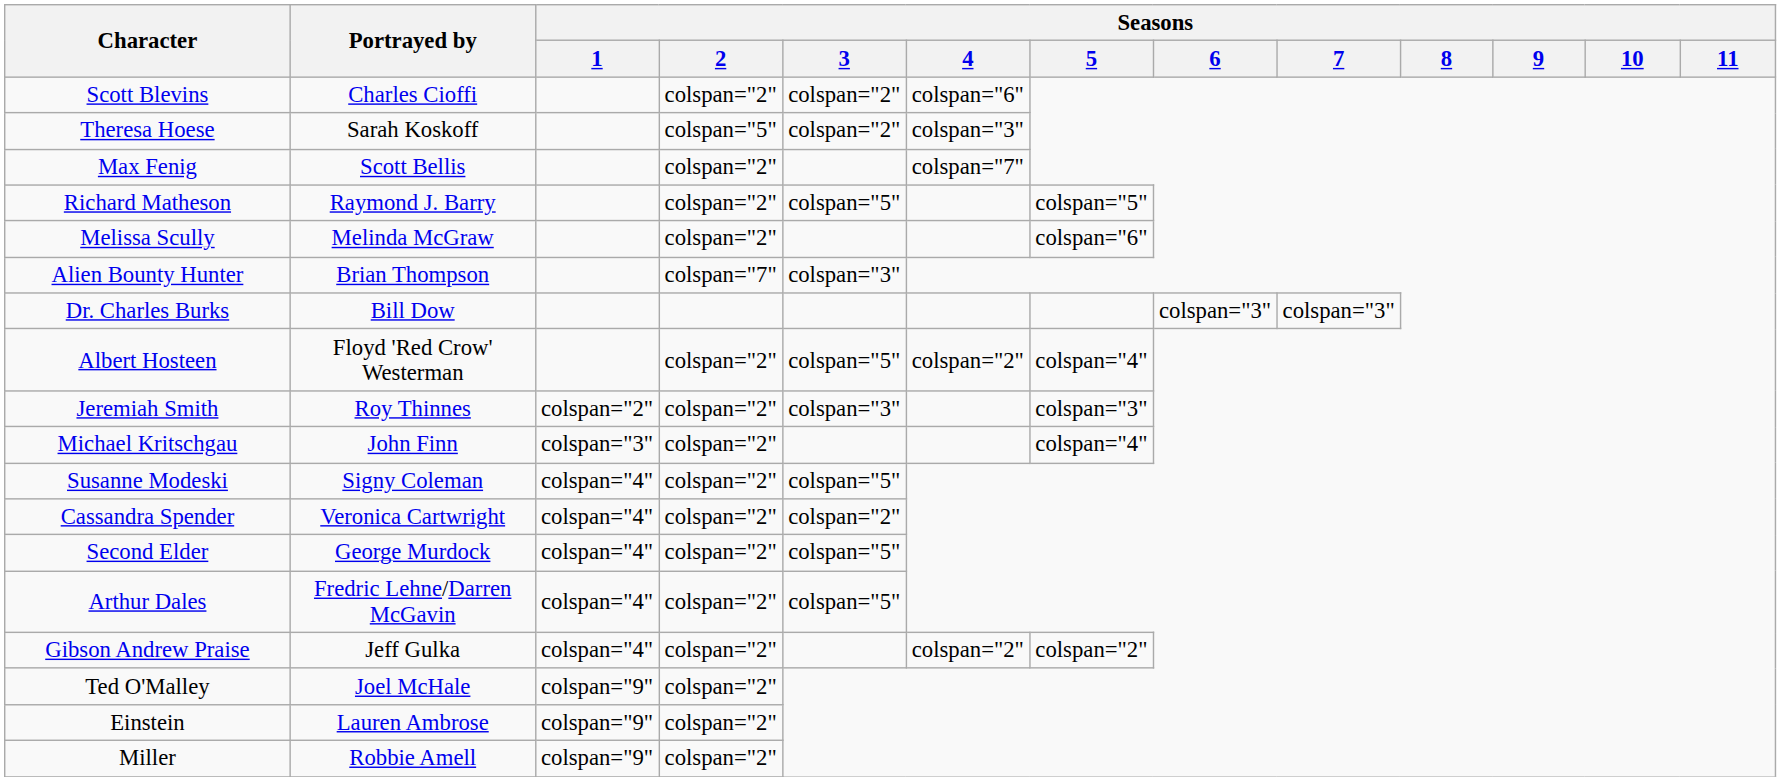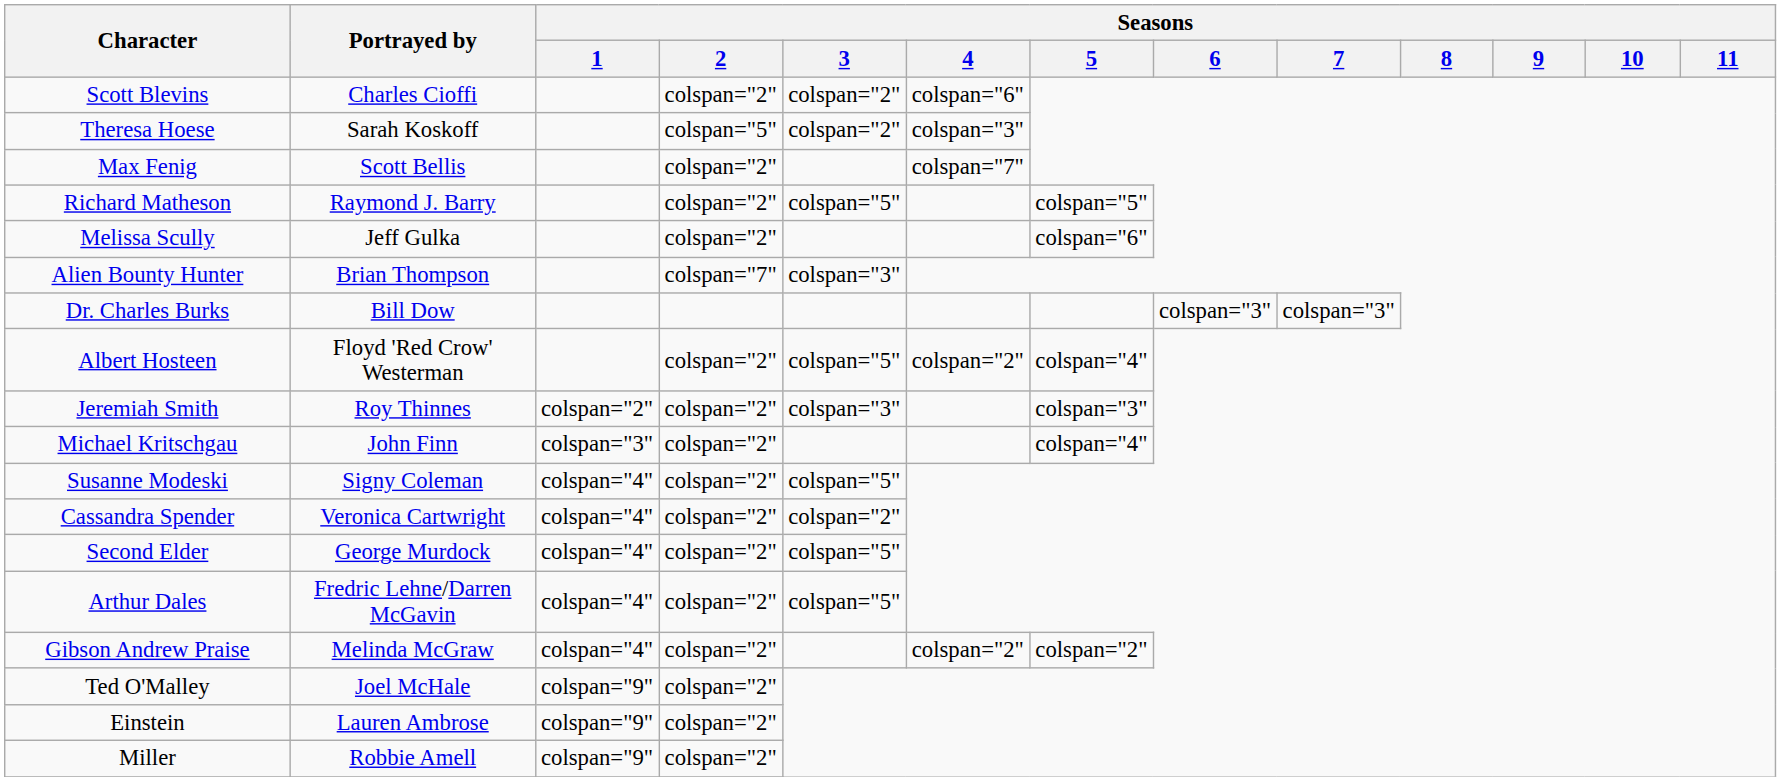(413, 238) Melinda McGraw -> (413, 238) Jeff Gulka
(413, 650) Jeff Gulka -> (413, 650) Melinda McGraw
